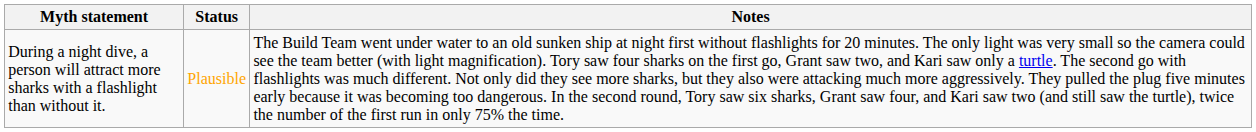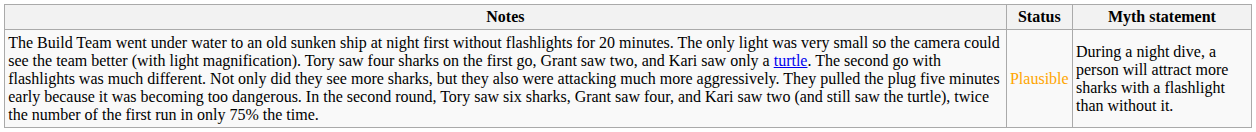columns swapped: (94, 17) <-> (751, 17)
